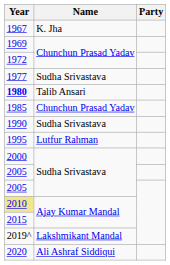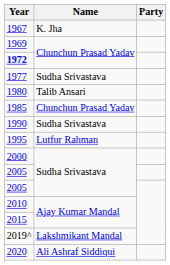(17, 60) normal -> (17, 60) bold
(17, 92) bold -> (17, 92) normal
(17, 204) khaki background -> (17, 204) no background
